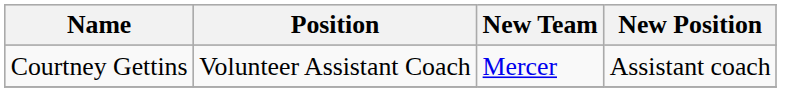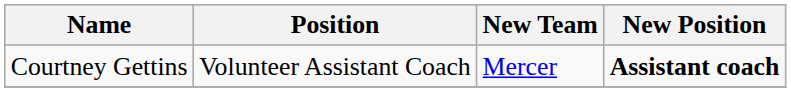(690, 65) normal -> (695, 65) bold
